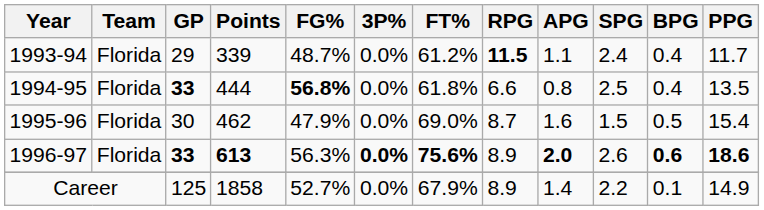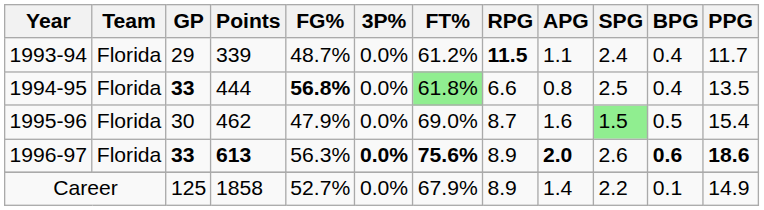(448, 88) no background -> (448, 88) lightgreen background
(613, 121) no background -> (613, 121) lightgreen background
